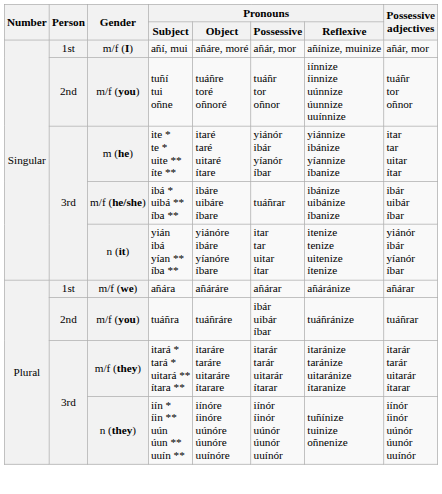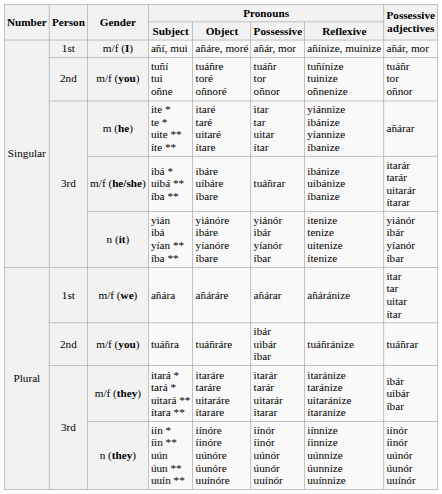(327, 91) iínnize íinnize uúnnize úunnize uuínnize -> (327, 79) tuñínize tuinize oñnenize
(268, 153) yiánór ibár yíanór íbar -> (264, 128) itar tar uitar ítar
(397, 153) itar tar uitar ítar -> (400, 128) añárar
(398, 202) ibár uibár íbar -> (401, 184) itarár tarár uitarár ítarar
(264, 252) itar tar uitar ítar -> (268, 239) yiánór ibár yíanór íbar
(400, 288) añárar -> (397, 295) itar tar uitar ítar
(401, 368) itarár tarár uitarár ítarar -> (398, 393) ibár uibár íbar
(327, 430) tuñínize tuinize oñnenize -> (327, 455) iínnize íinnize uúnnize úunnize uuínnize
